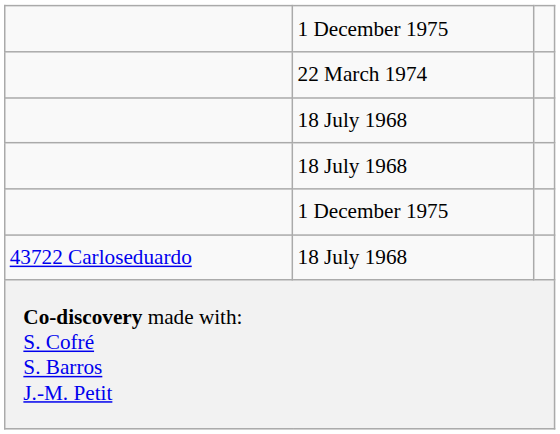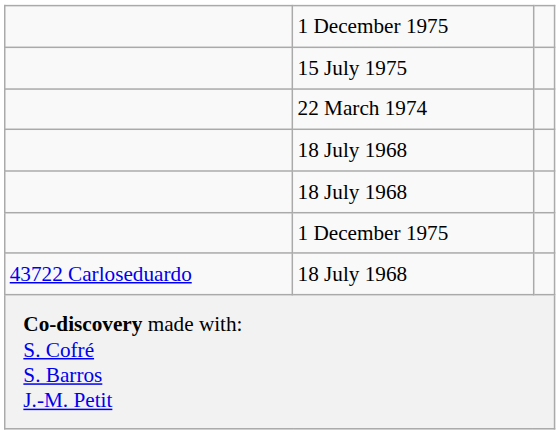+ row: (149, 68)
